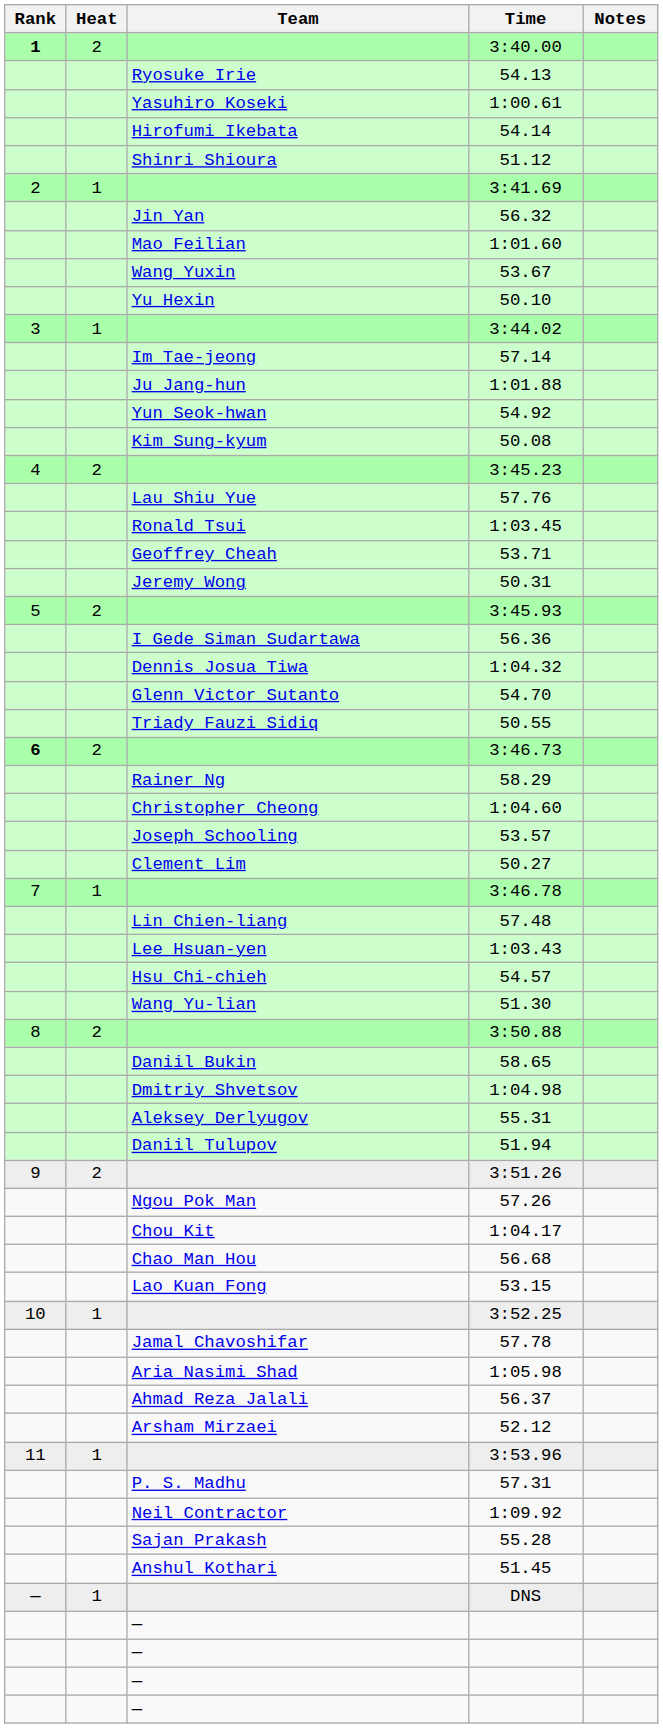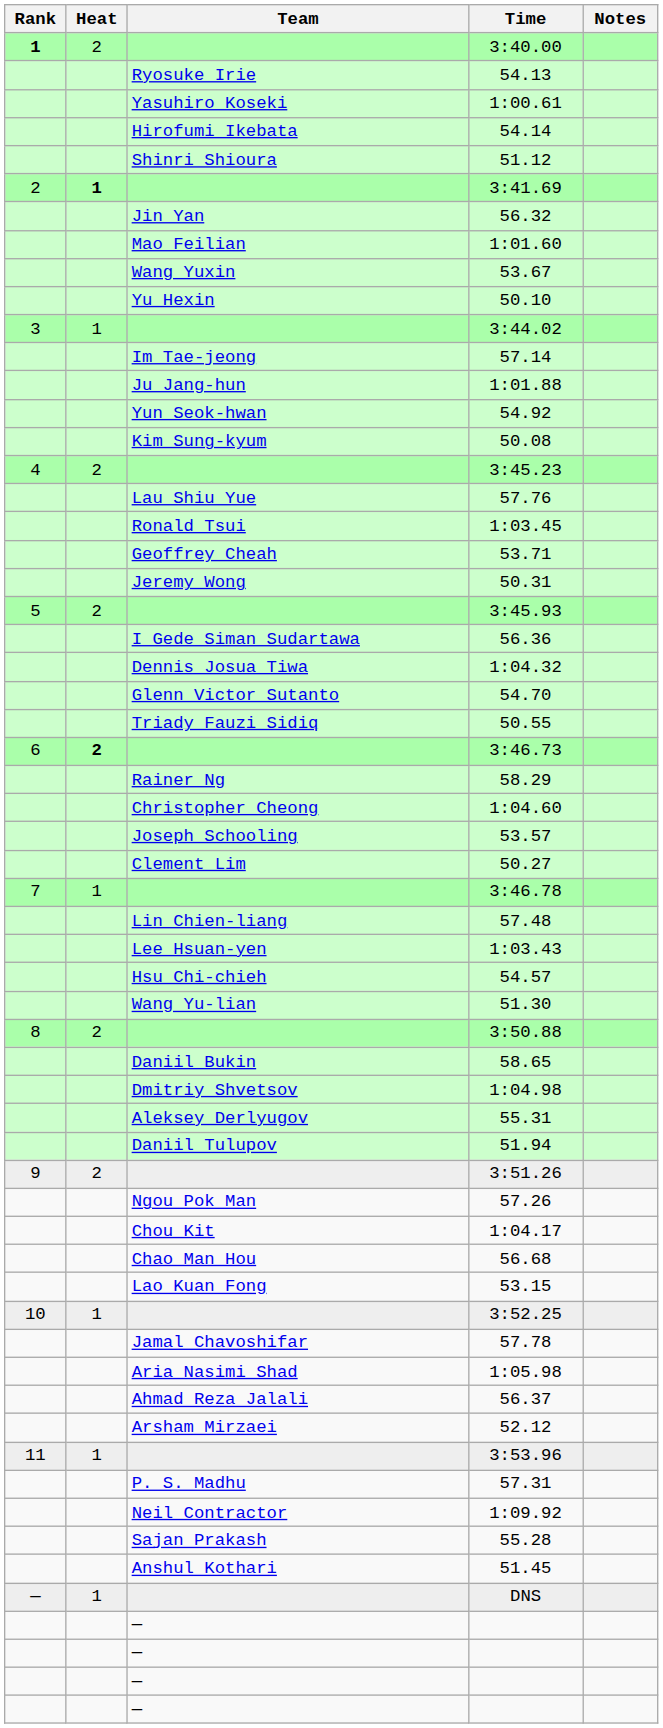(97, 188) normal -> (97, 188) bold
(35, 751) bold -> (35, 751) normal
(97, 751) normal -> (97, 751) bold
